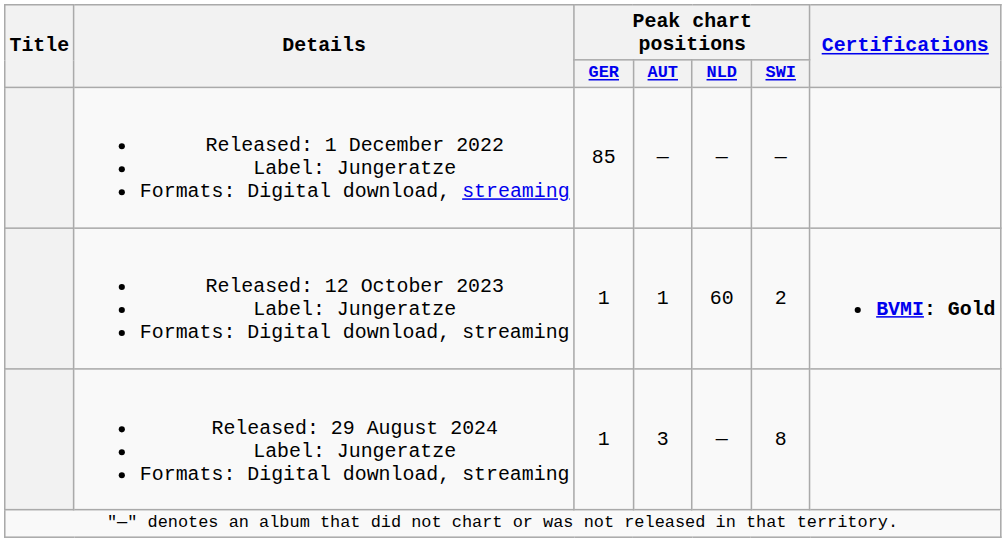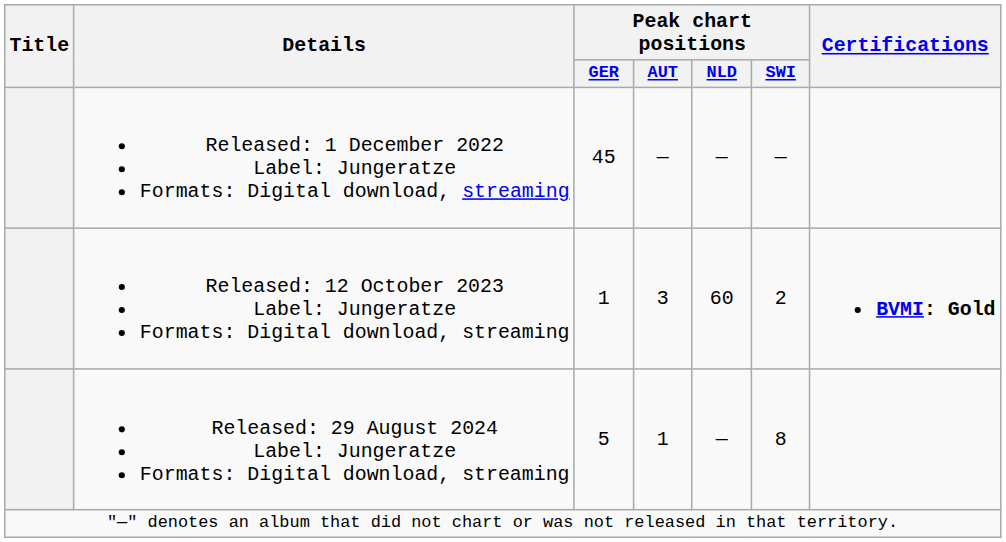(604, 157) 85 -> (604, 157) 45
(663, 298) 1 -> (663, 298) 3
(604, 439) 1 -> (604, 439) 5
(663, 439) 3 -> (663, 439) 1
